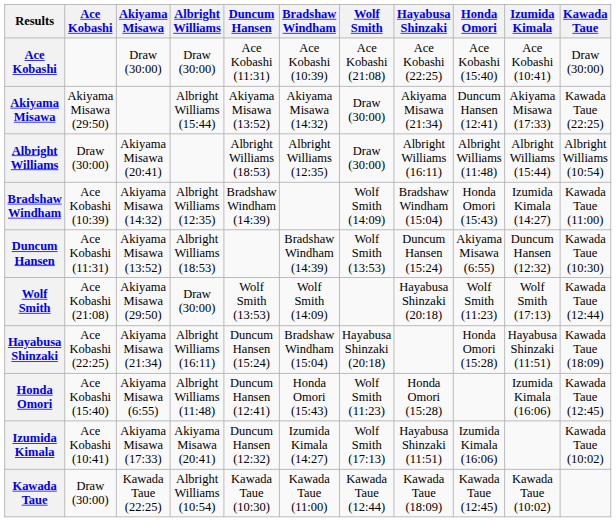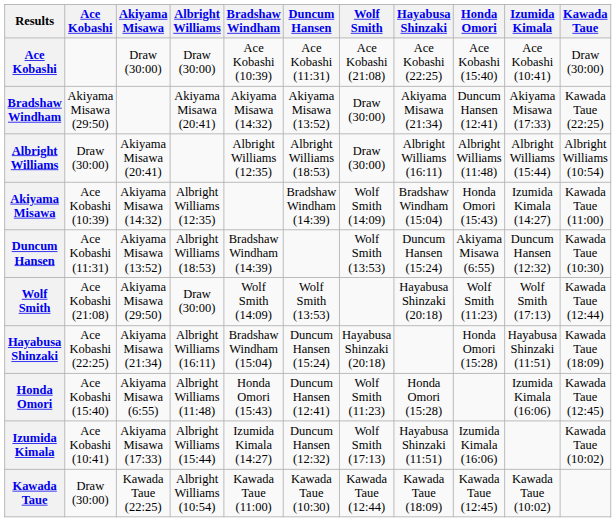columns swapped: (309, 21) <-> (252, 21)
(35, 110) Akiyama Misawa -> (35, 110) Bradshaw Windham
(197, 110) Albright Williams (15:44) -> (197, 110) Akiyama Misawa (20:41)
(35, 205) Bradshaw Windham -> (35, 205) Akiyama Misawa
(197, 445) Akiyama Misawa (20:41) -> (197, 445) Albright Williams (15:44)
